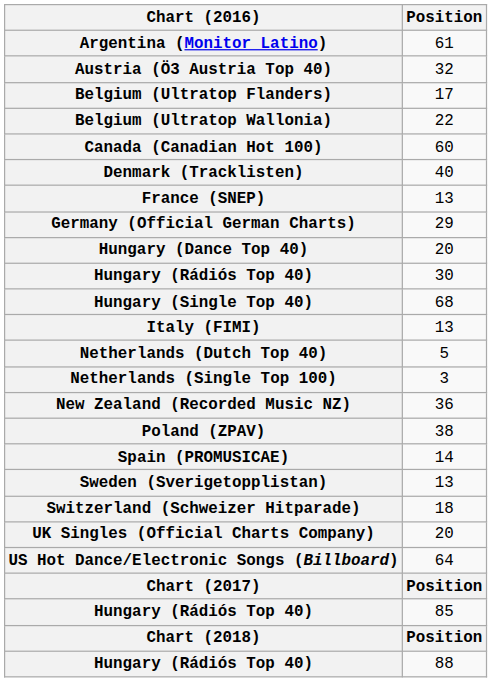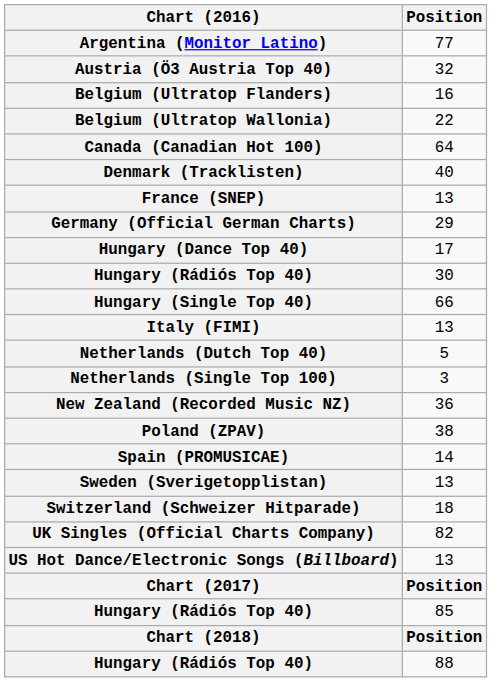(444, 43) 61 -> (444, 43) 77
(444, 95) 17 -> (444, 95) 16
(444, 147) 60 -> (444, 147) 64
(444, 250) 20 -> (444, 250) 17
(444, 302) 68 -> (444, 302) 66
(444, 535) 20 -> (444, 535) 82
(444, 560) 64 -> (444, 560) 13
